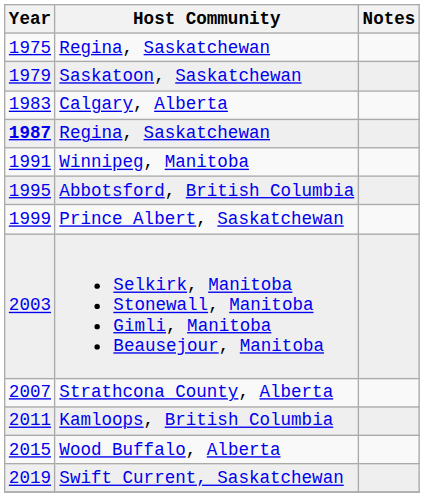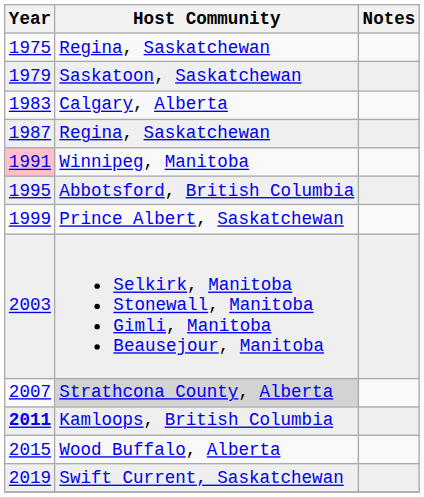(30, 133) bold -> (30, 133) normal
(30, 162) no background -> (30, 162) pink background
(196, 393) no background -> (196, 393) lightgrey background
(30, 421) normal -> (30, 421) bold
